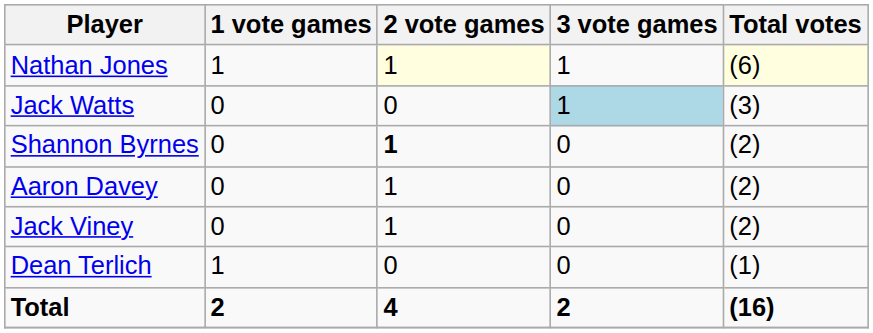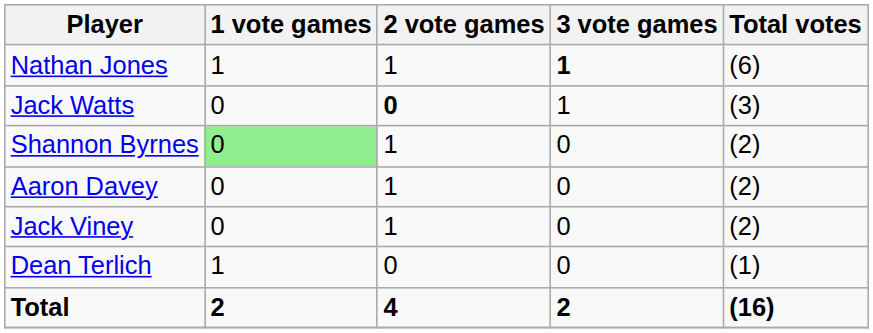(391, 65) lightyellow background -> (391, 65) no background
(563, 65) normal -> (563, 65) bold
(745, 65) lightyellow background -> (745, 65) no background
(391, 105) normal -> (391, 105) bold
(563, 105) lightblue background -> (563, 105) no background
(218, 145) no background -> (218, 145) lightgreen background
(391, 145) bold -> (391, 145) normal
